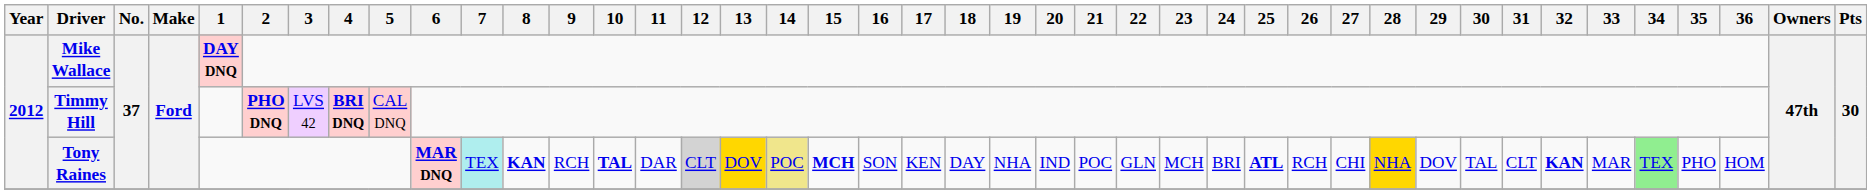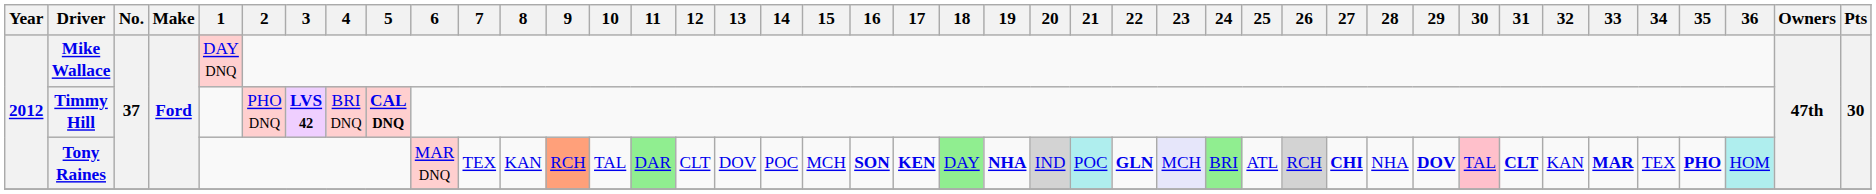(221, 60) bold -> (221, 59) normal
(266, 111) bold -> (264, 110) normal
(308, 110) normal -> (306, 111) bold
(348, 111) bold -> (346, 110) normal
(390, 110) normal -> (388, 111) bold
(436, 163) bold -> (434, 162) normal
(482, 163) paleturquoise background -> (479, 163) no background
(526, 163) bold -> (523, 163) normal
(572, 163) no background -> (568, 163) lightsalmon background
(615, 163) bold -> (610, 163) normal
(659, 163) no background -> (653, 163) lightgreen background
(701, 163) lightgrey background -> (695, 163) no background
(743, 163) gold background -> (738, 163) no background
(787, 163) khaki background -> (781, 163) no background
(833, 163) bold -> (826, 163) normal
(880, 163) normal -> (872, 163) bold
(923, 163) normal -> (917, 163) bold
(967, 163) no background -> (962, 163) lightgreen background
(1012, 163) normal -> (1007, 163) bold
(1055, 163) no background -> (1050, 163) lightgrey background
(1095, 163) no background -> (1091, 163) paleturquoise background
(1138, 163) normal -> (1134, 163) bold
(1184, 163) no background -> (1181, 163) lavender background
(1226, 163) no background -> (1224, 163) lightgreen background
(1266, 163) bold -> (1262, 163) normal
(1309, 163) no background -> (1304, 163) lightgrey background
(1350, 163) normal -> (1347, 163) bold
(1392, 163) gold background -> (1390, 163) no background
(1438, 163) normal -> (1436, 163) bold
(1481, 163) no background -> (1480, 163) pink background
(1521, 163) normal -> (1521, 163) bold
(1564, 163) bold -> (1565, 163) normal
(1612, 163) normal -> (1613, 163) bold
(1656, 163) lightgreen background -> (1659, 163) no background
(1699, 163) normal -> (1703, 163) bold
(1745, 163) no background -> (1750, 163) paleturquoise background
